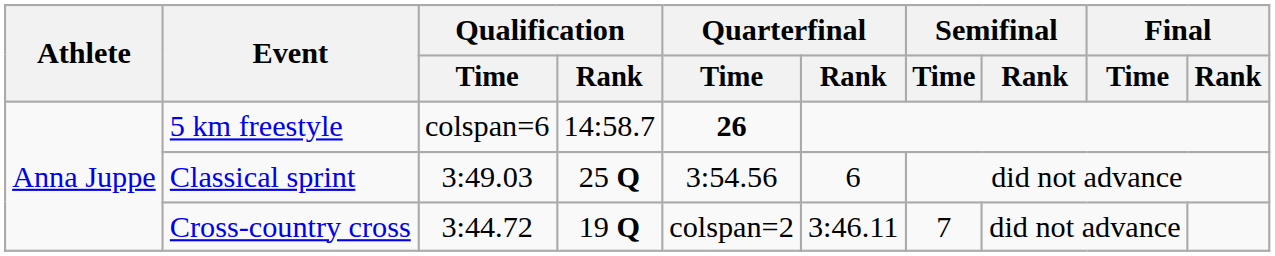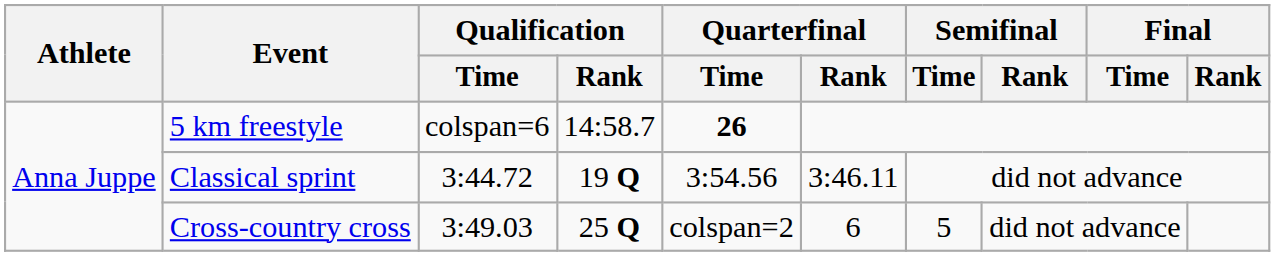(487, 176) 3:49.03 -> (487, 176) 3:44.72
(609, 176) 25 Q -> (609, 176) 19 Q
(853, 176) 6 -> (853, 176) 3:46.11
(487, 226) 3:44.72 -> (487, 226) 3:49.03
(609, 226) 19 Q -> (609, 226) 25 Q
(853, 226) 3:46.11 -> (853, 226) 6
(944, 226) 7 -> (944, 226) 5
